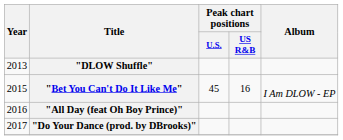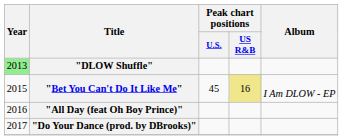(17, 66) no background -> (17, 66) lightgreen background
(245, 88) no background -> (245, 88) khaki background
